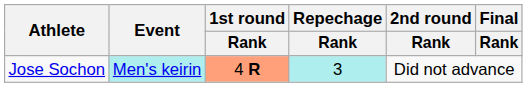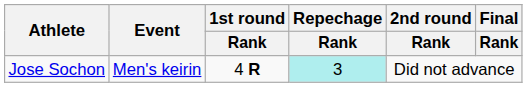(157, 69) paleturquoise background -> (157, 69) no background
(247, 69) lightsalmon background -> (247, 69) no background
